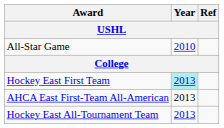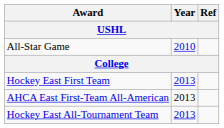(185, 81) paleturquoise background -> (185, 81) no background
